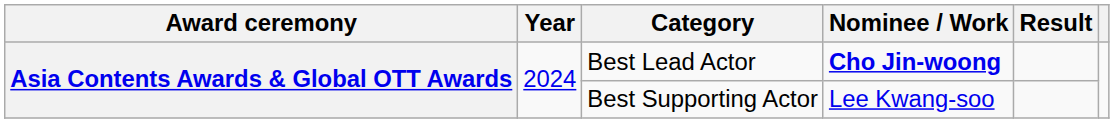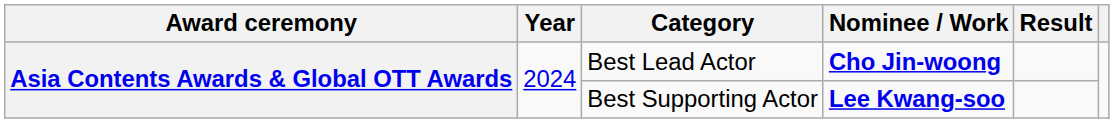(912, 99) normal -> (917, 99) bold
